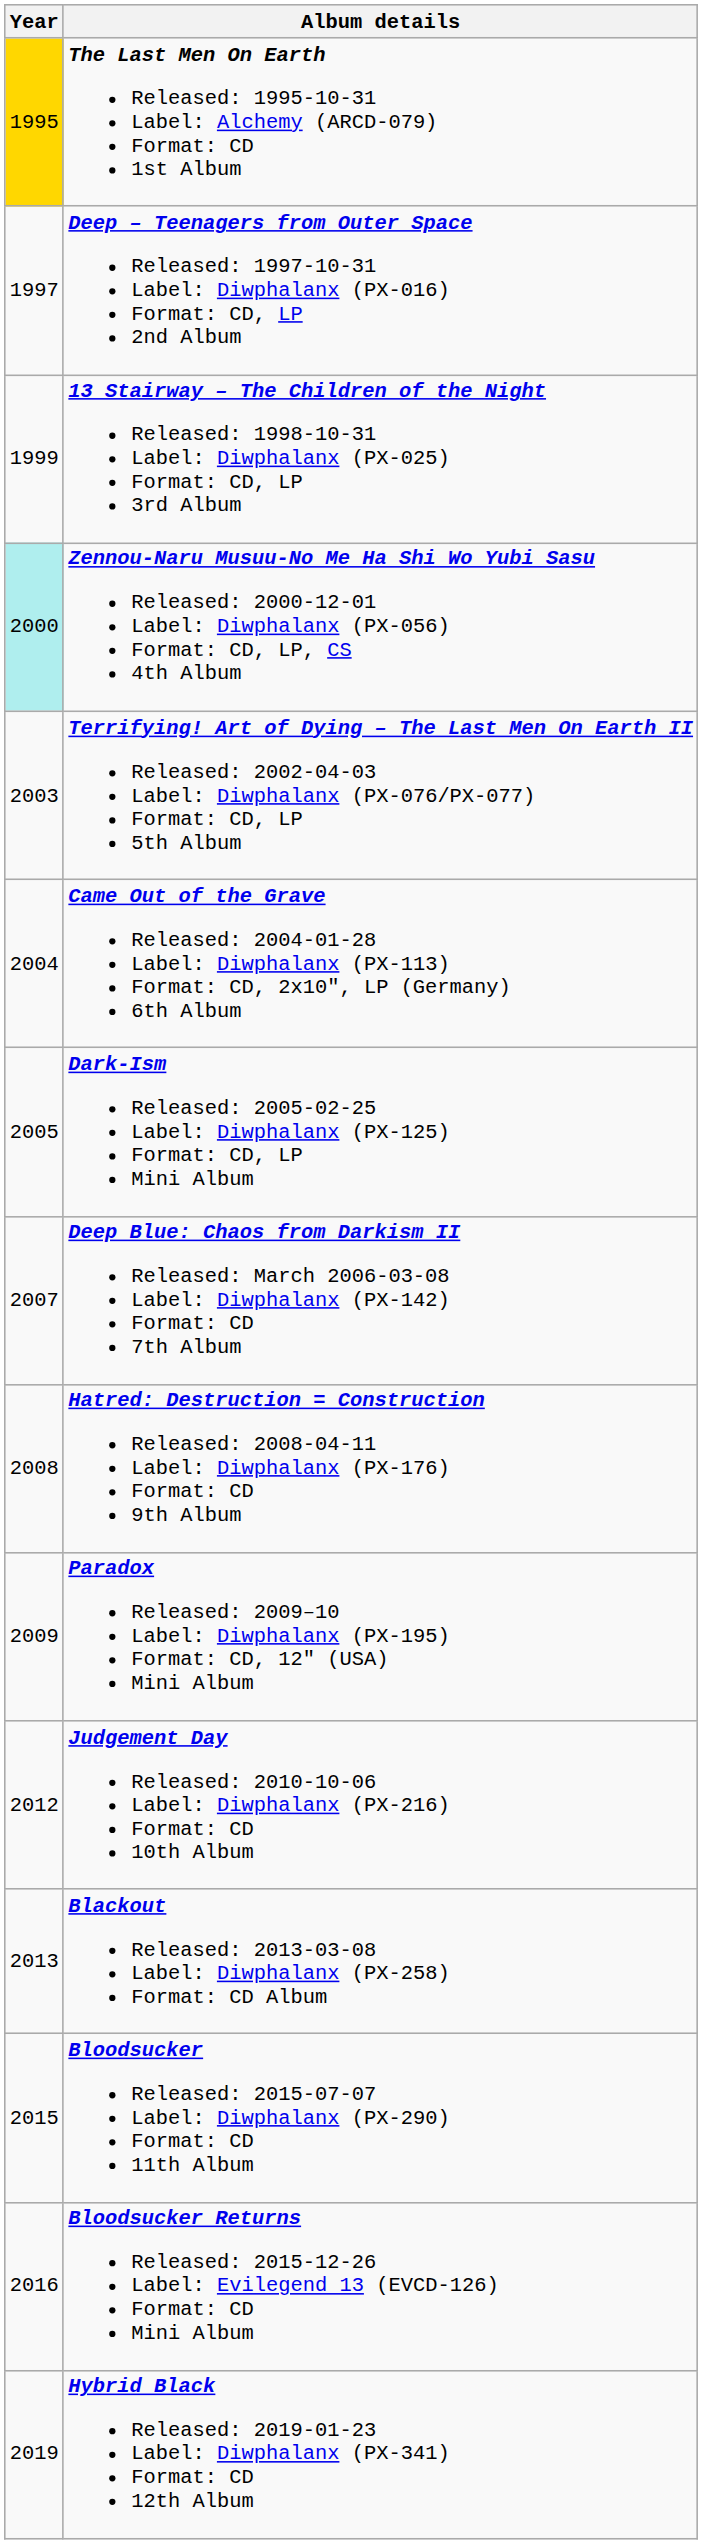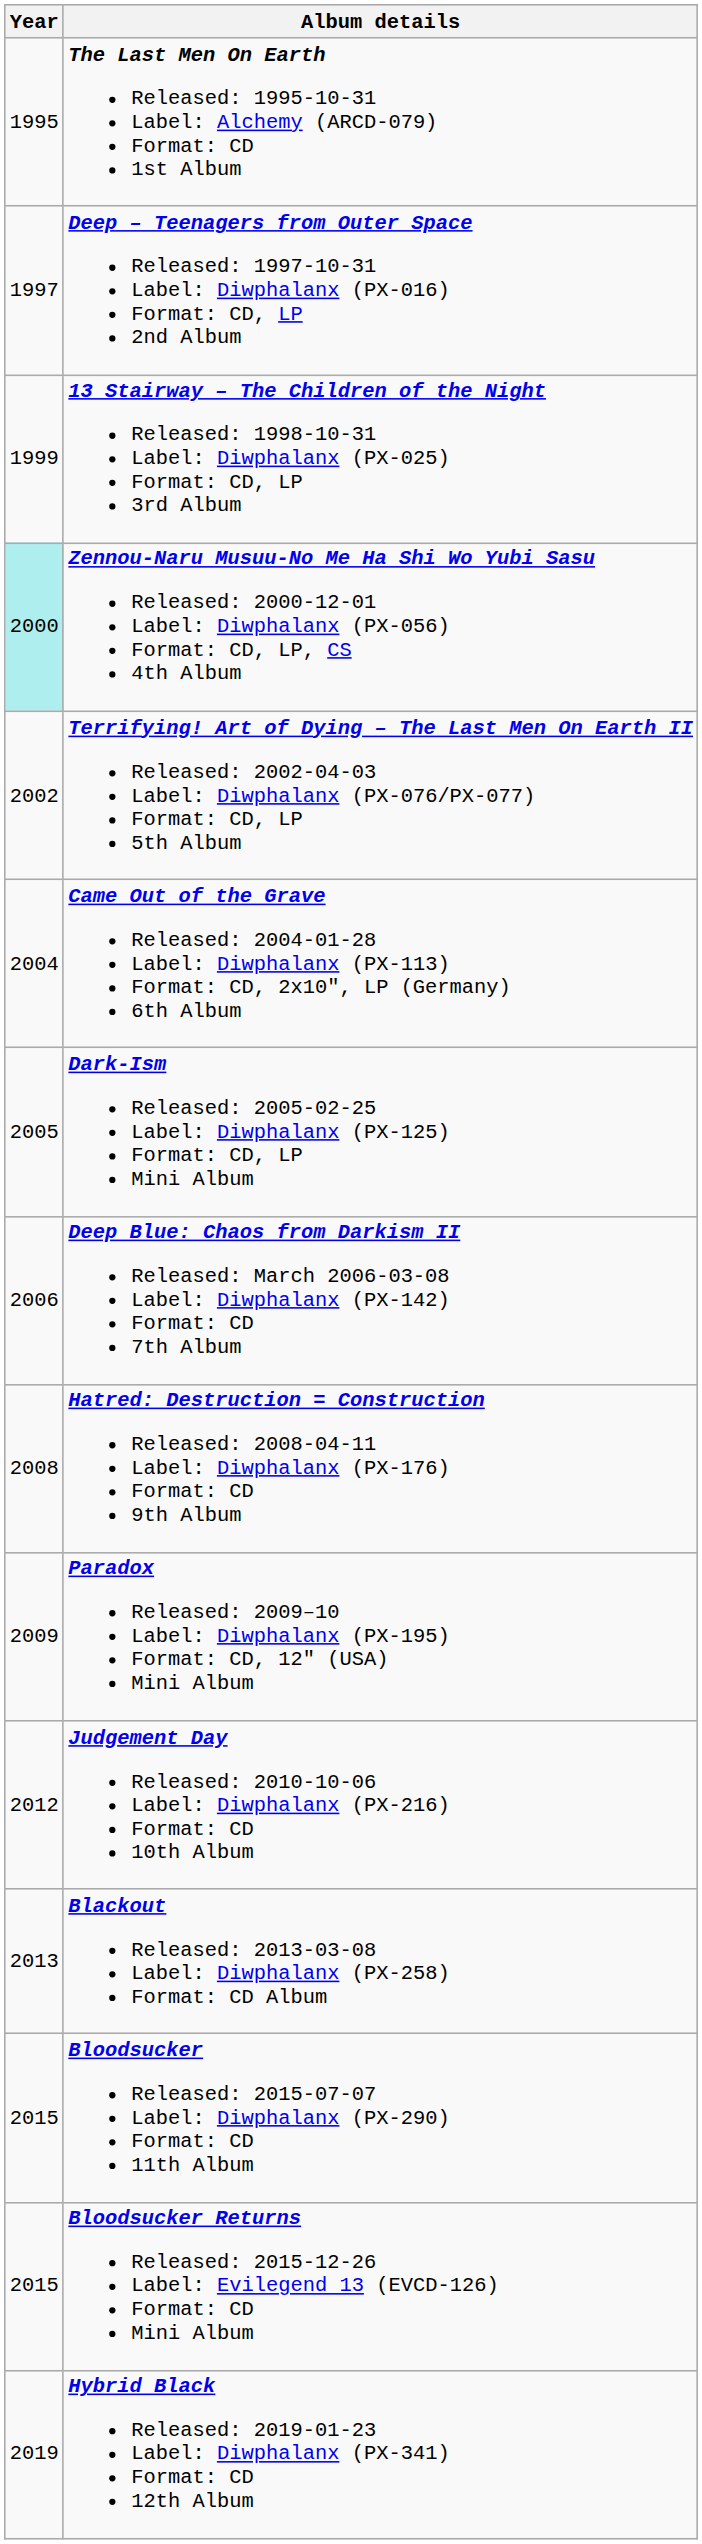(34, 122) gold background -> (34, 122) no background
(34, 795) 2003 -> (34, 795) 2002
(34, 1300) 2007 -> (34, 1300) 2006
(34, 2286) 2016 -> (34, 2286) 2015
